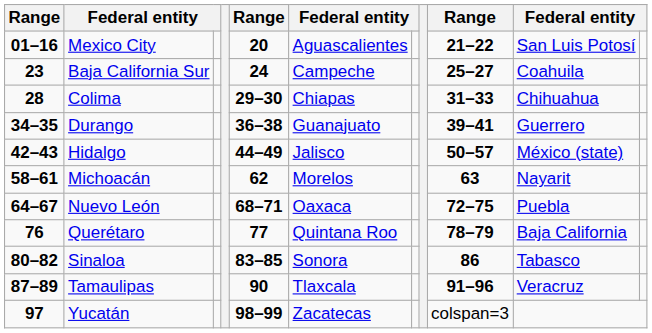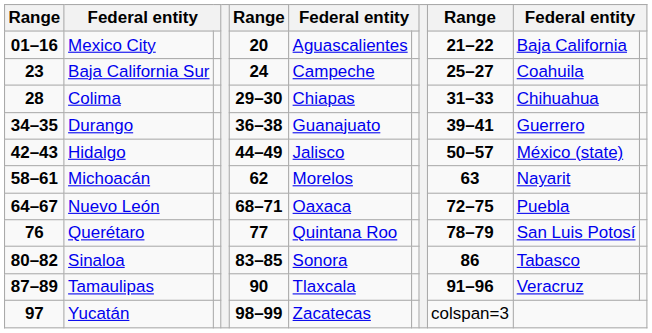(576, 44) San Luis Potosí -> (572, 44) Baja California
(572, 233) Baja California -> (576, 233) San Luis Potosí
